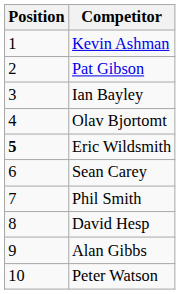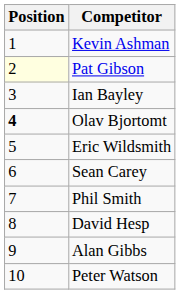(12, 69) no background -> (12, 69) lightyellow background
(12, 120) normal -> (12, 120) bold
(12, 146) bold -> (12, 146) normal
